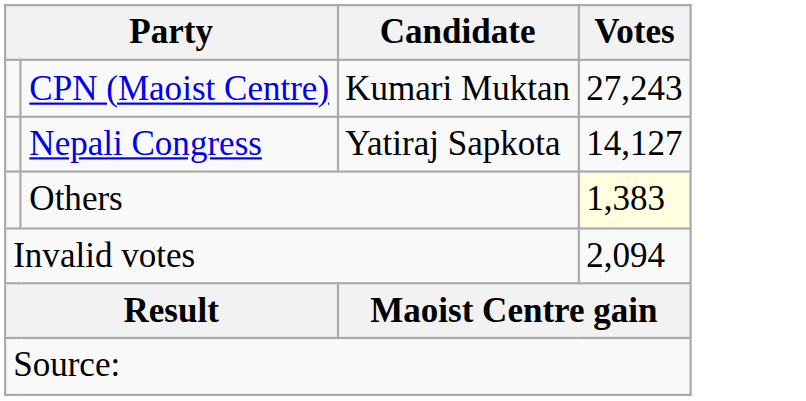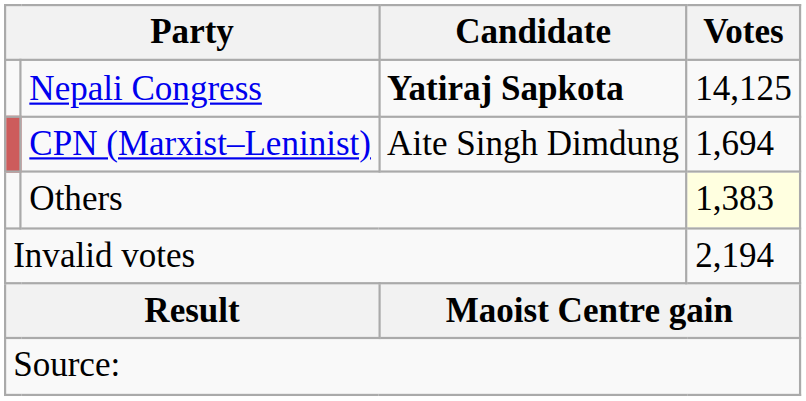- row: (179, 87)
(453, 143) normal -> (505, 87) bold
(634, 143) 14,127 -> (743, 87) 14,125
+ row: (200, 143)
(626, 254) 2,094 -> (735, 254) 2,194
